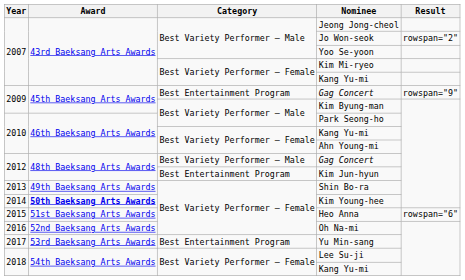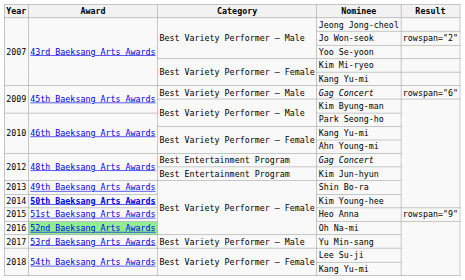(225, 92) Best Entertainment Program -> (232, 92) Best Variety Performer – Male
(430, 92) rowspan="9" -> (430, 92) rowspan="6"
(232, 160) Best Variety Performer – Male -> (225, 160) Best Entertainment Program
(430, 214) rowspan="6" -> (430, 214) rowspan="9"
(93, 228) no background -> (93, 228) lightgreen background
(225, 242) Best Entertainment Program -> (232, 242) Best Variety Performer – Male
